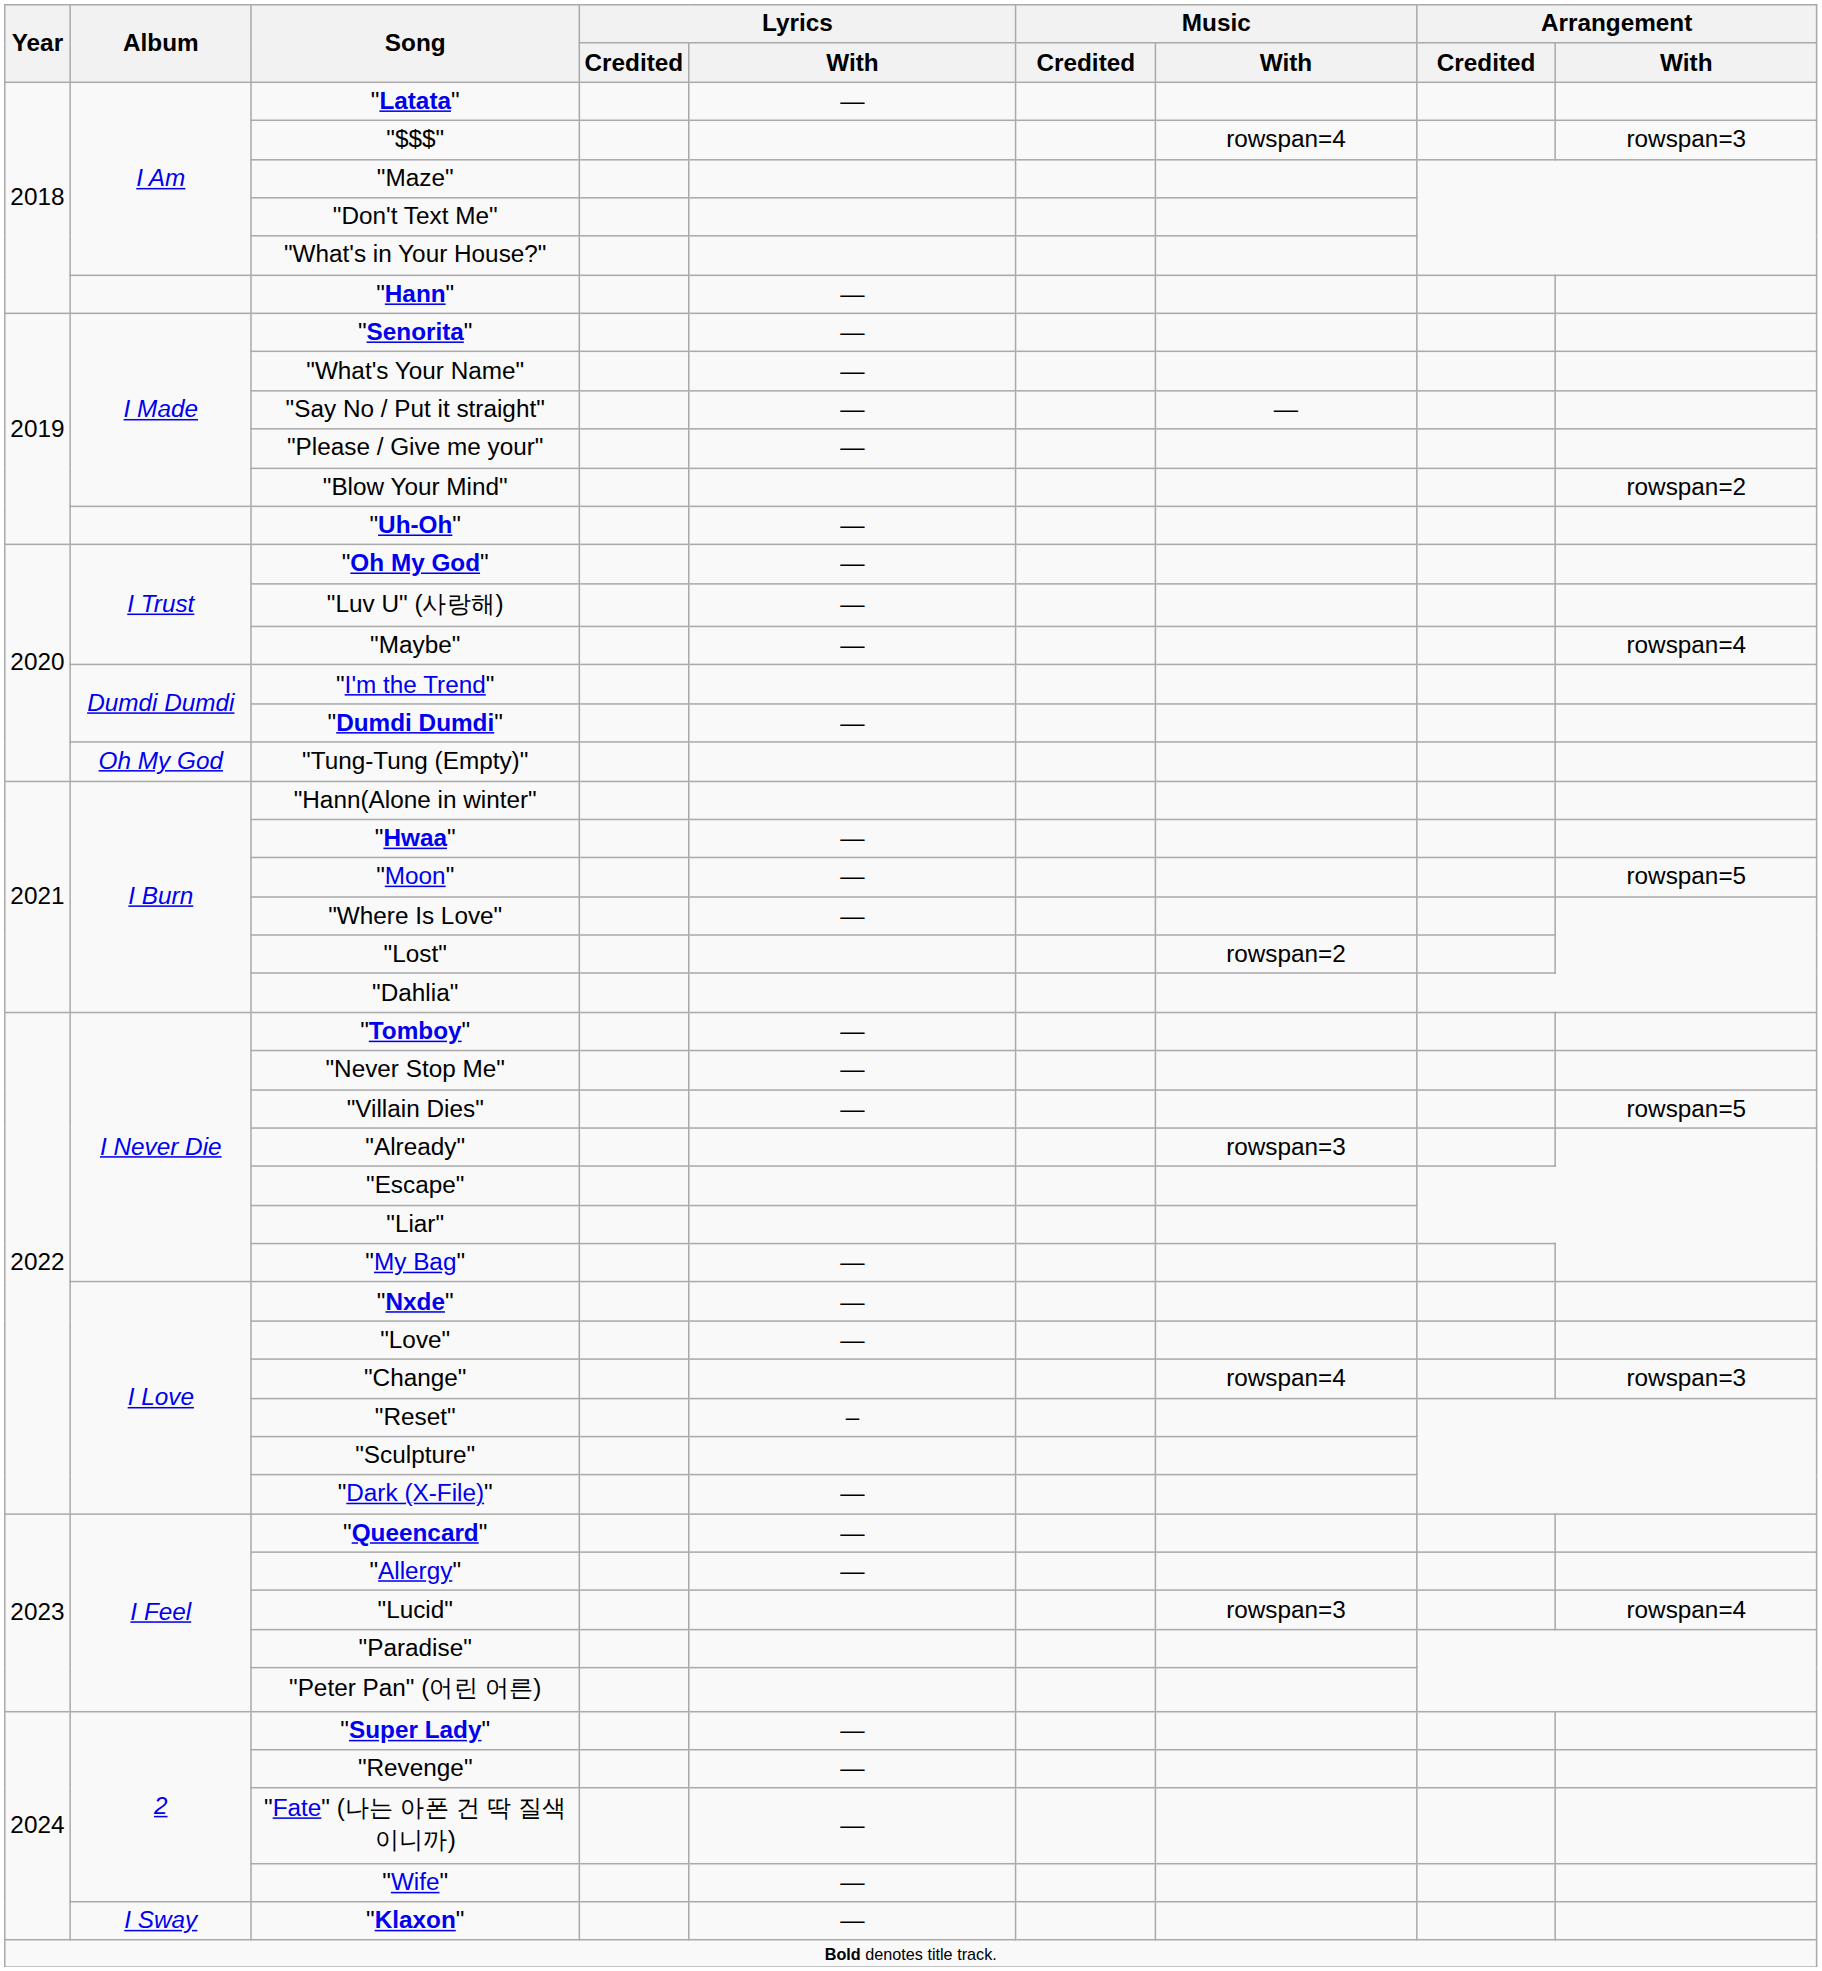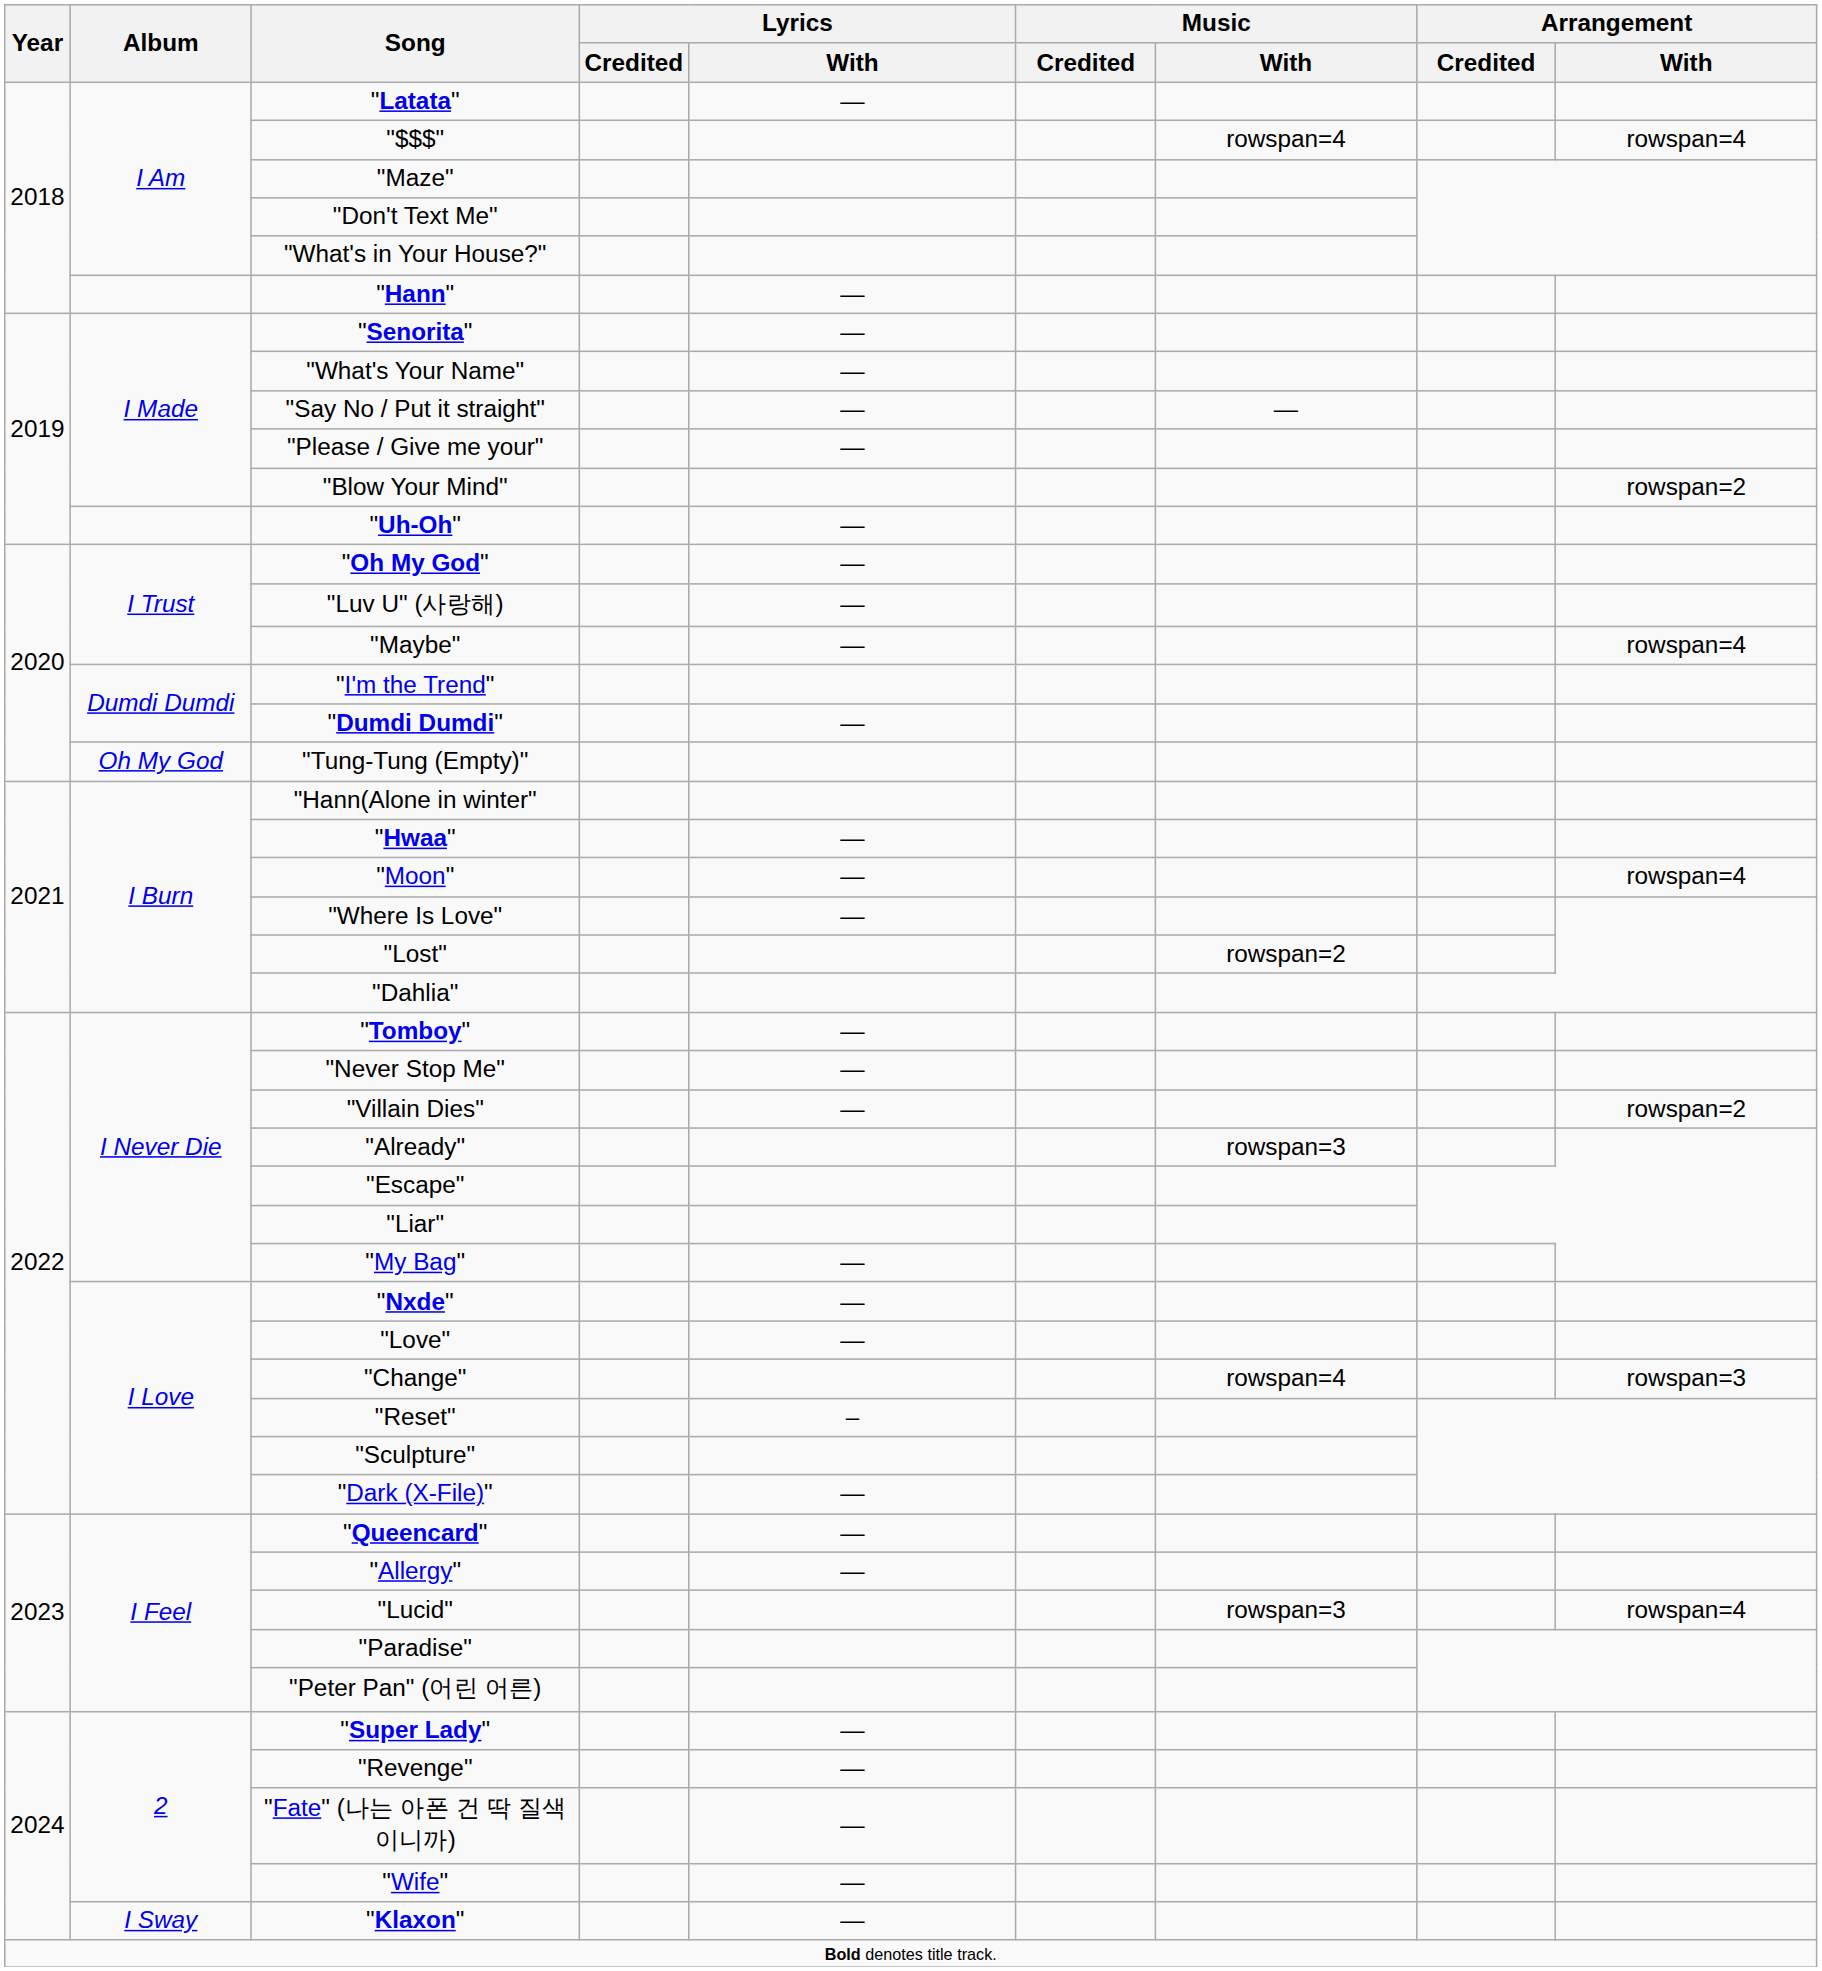(1686, 139) rowspan=3 -> (1686, 139) rowspan=4
(1686, 876) rowspan=5 -> (1686, 876) rowspan=4
(1686, 1108) rowspan=5 -> (1686, 1108) rowspan=2
